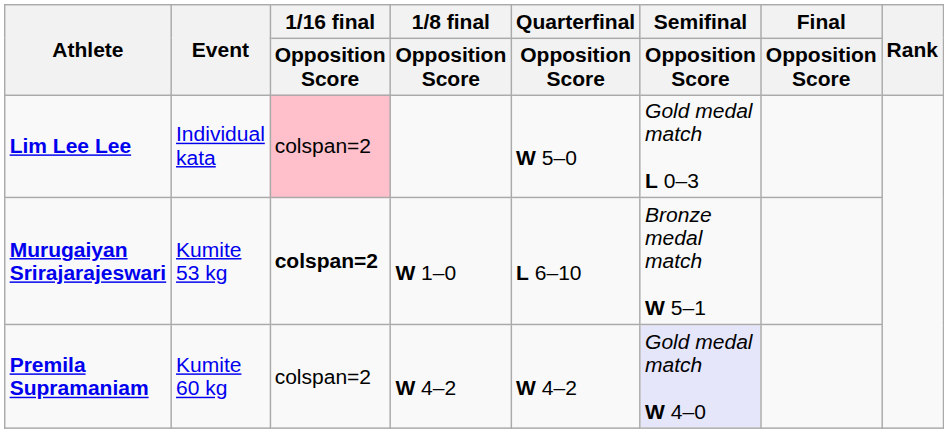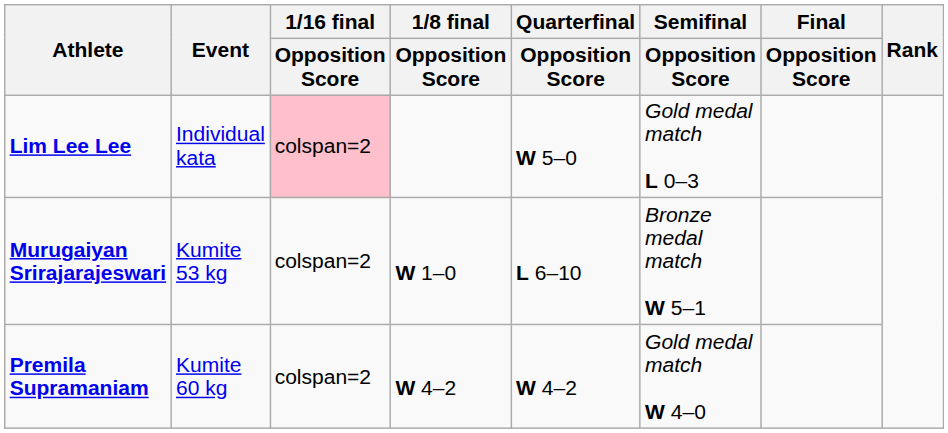(326, 262) bold -> (323, 262) normal
(699, 377) lavender background -> (699, 377) no background
